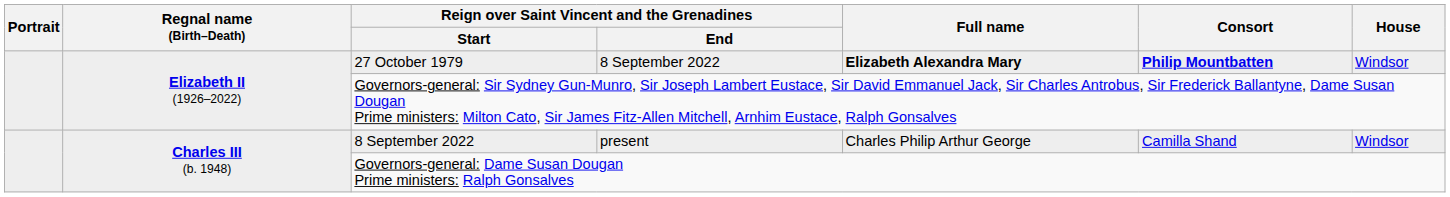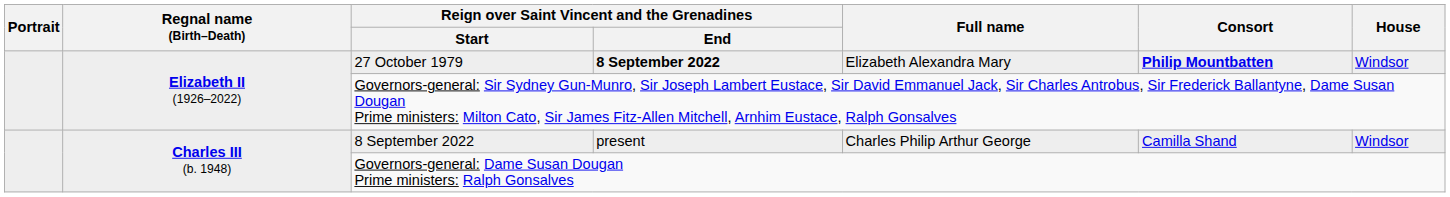(660, 62) normal -> (658, 62) bold
(933, 62) bold -> (928, 62) normal
